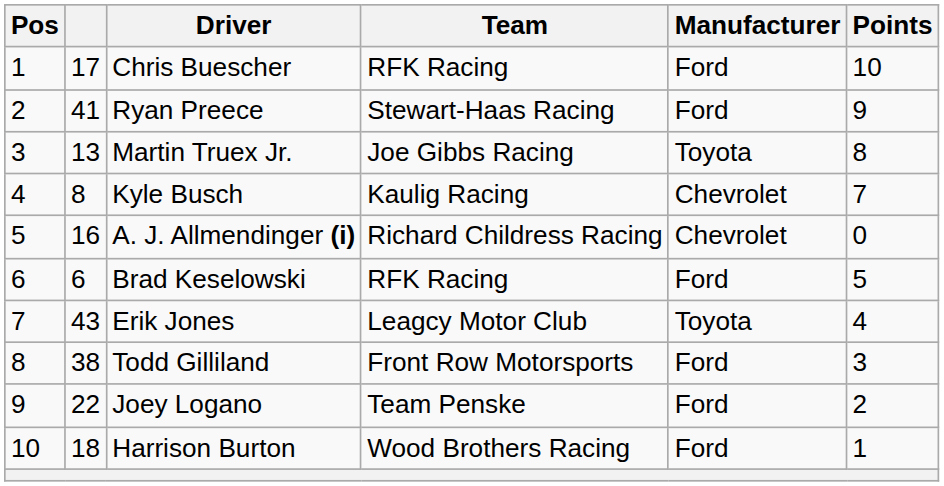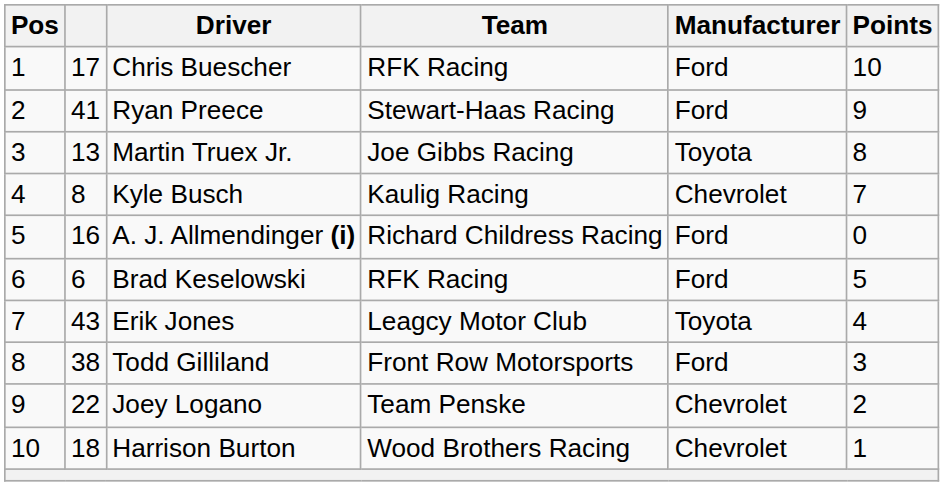(731, 236) Chevrolet -> (702, 236) Ford
(702, 404) Ford -> (731, 404) Chevrolet
(702, 446) Ford -> (731, 446) Chevrolet
